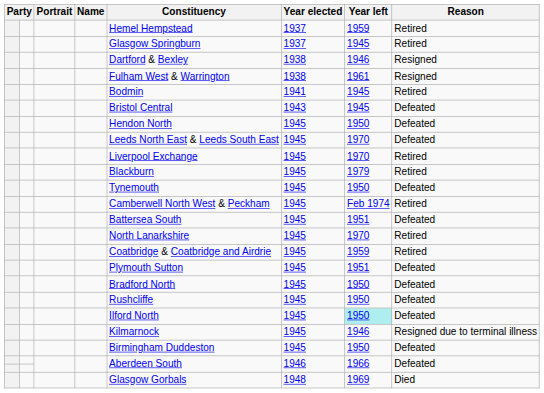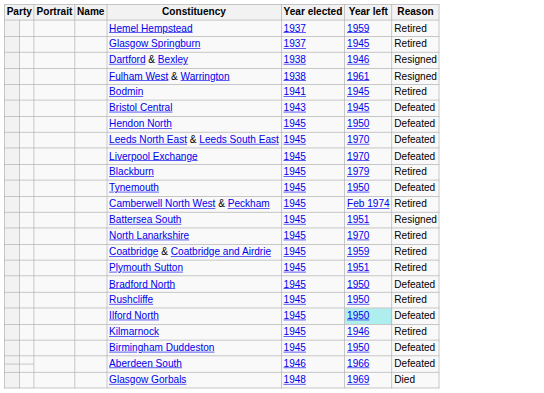(411, 156) Retired -> (415, 156) Defeated
(415, 220) Defeated -> (416, 220) Resigned
(415, 268) Defeated -> (411, 268) Retired
(415, 300) Defeated -> (411, 300) Retired
(466, 332) Resigned due to terminal illness -> (411, 332) Retired
